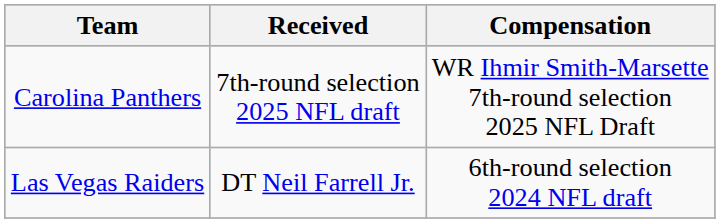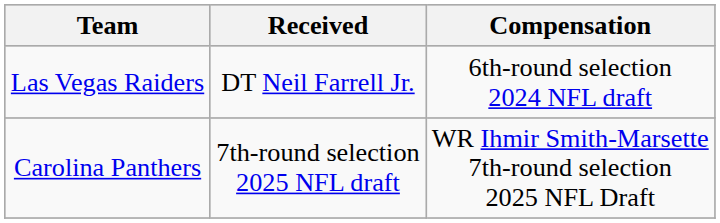rows swapped: (108, 96) <-> (108, 182)
